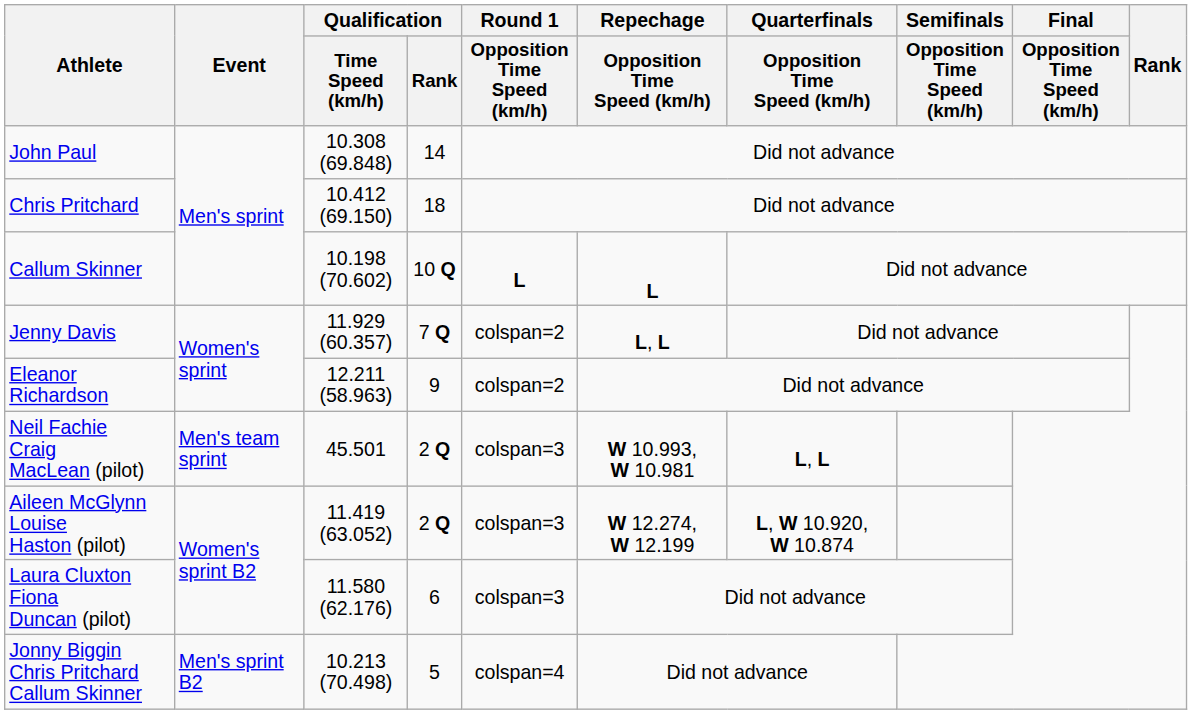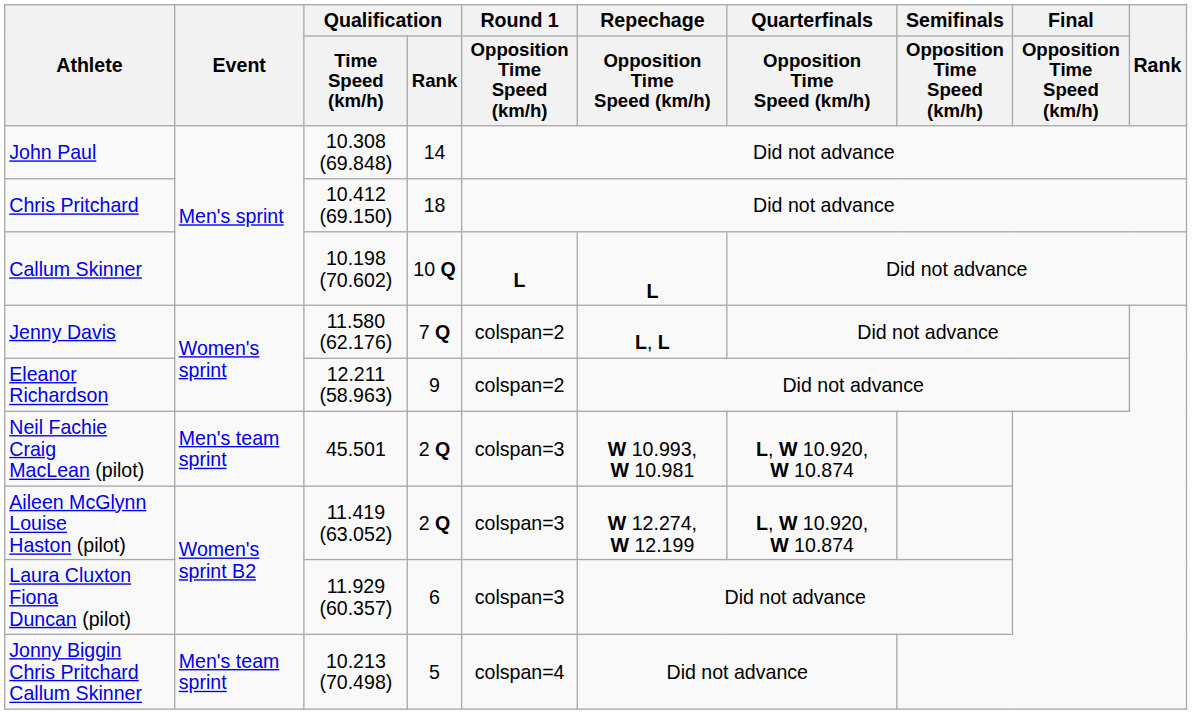(356, 333) 11.929 (60.357) -> (356, 333) 11.580 (62.176)
(812, 460) L, L -> (812, 460) L, W 10.920, W 10.874
(356, 598) 11.580 (62.176) -> (356, 598) 11.929 (60.357)
(231, 672) Men's sprint B2 -> (229, 672) Men's team sprint
